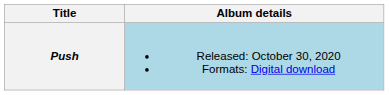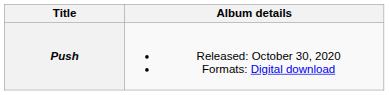(254, 63) lightblue background -> (254, 63) no background
